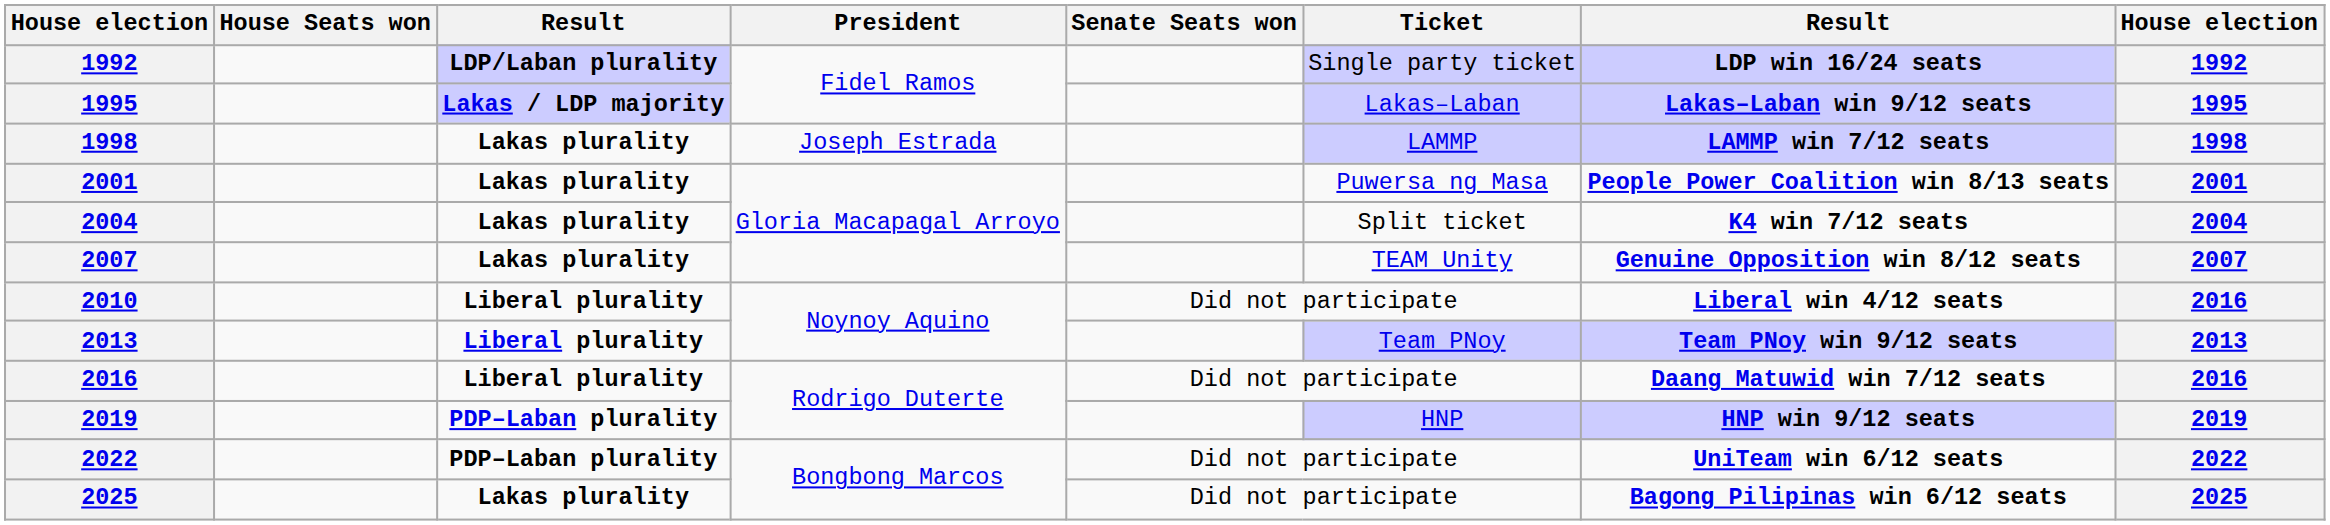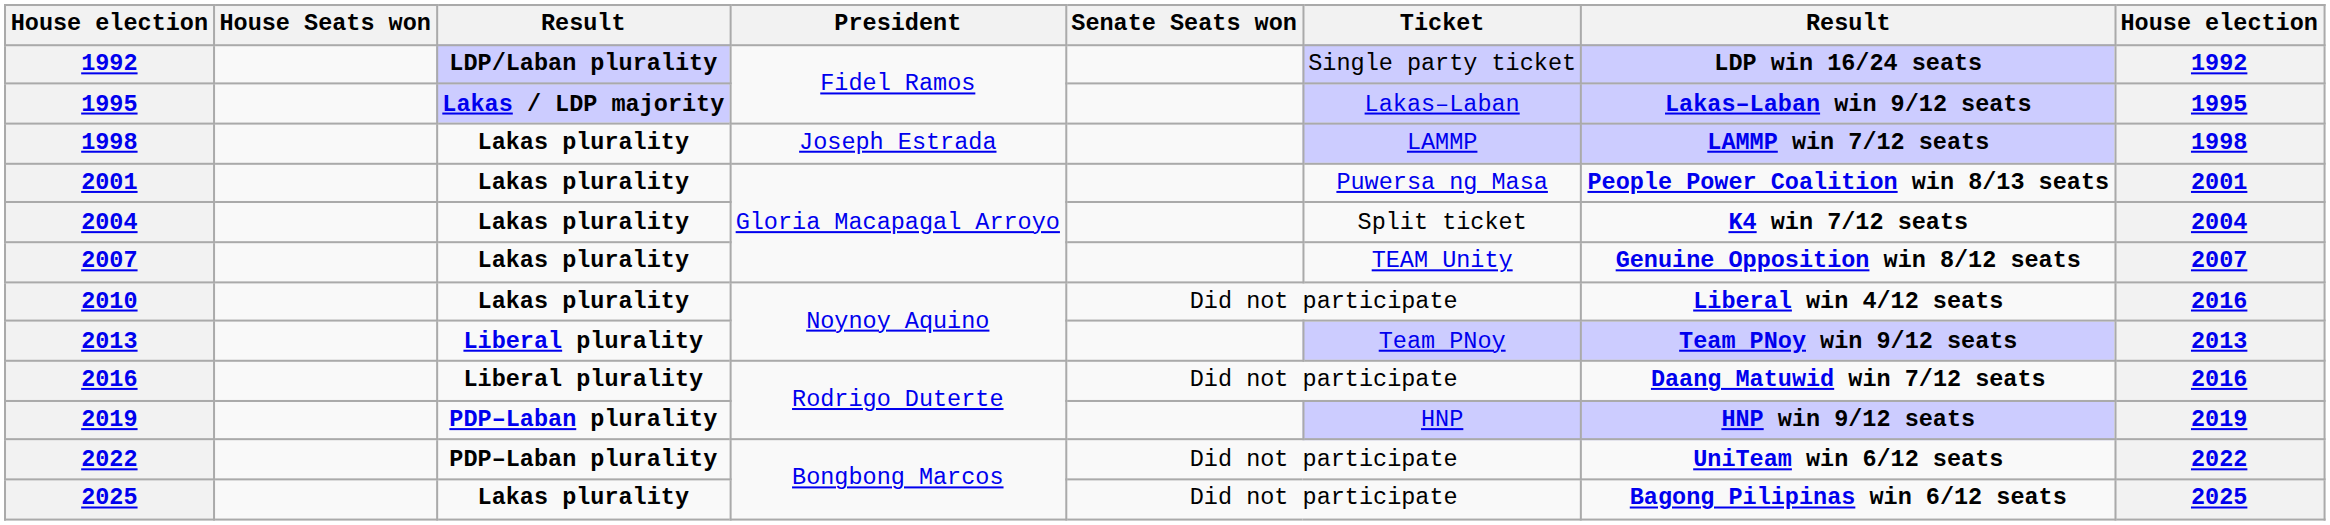(583, 301) Liberal plurality -> (583, 301) Lakas plurality
